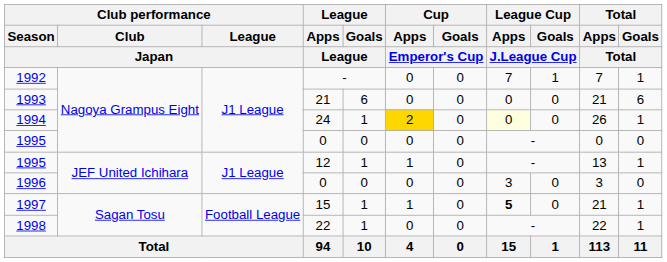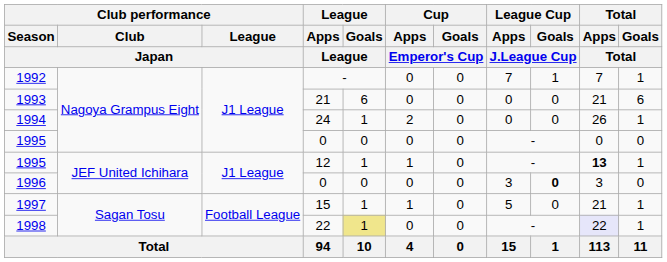(410, 120) gold background -> (410, 120) no background
(509, 120) lightyellow background -> (509, 120) no background
(599, 162) normal -> (599, 162) bold
(555, 183) normal -> (555, 183) bold
(509, 204) bold -> (509, 204) normal
(364, 225) no background -> (364, 225) khaki background
(599, 225) no background -> (599, 225) lavender background
